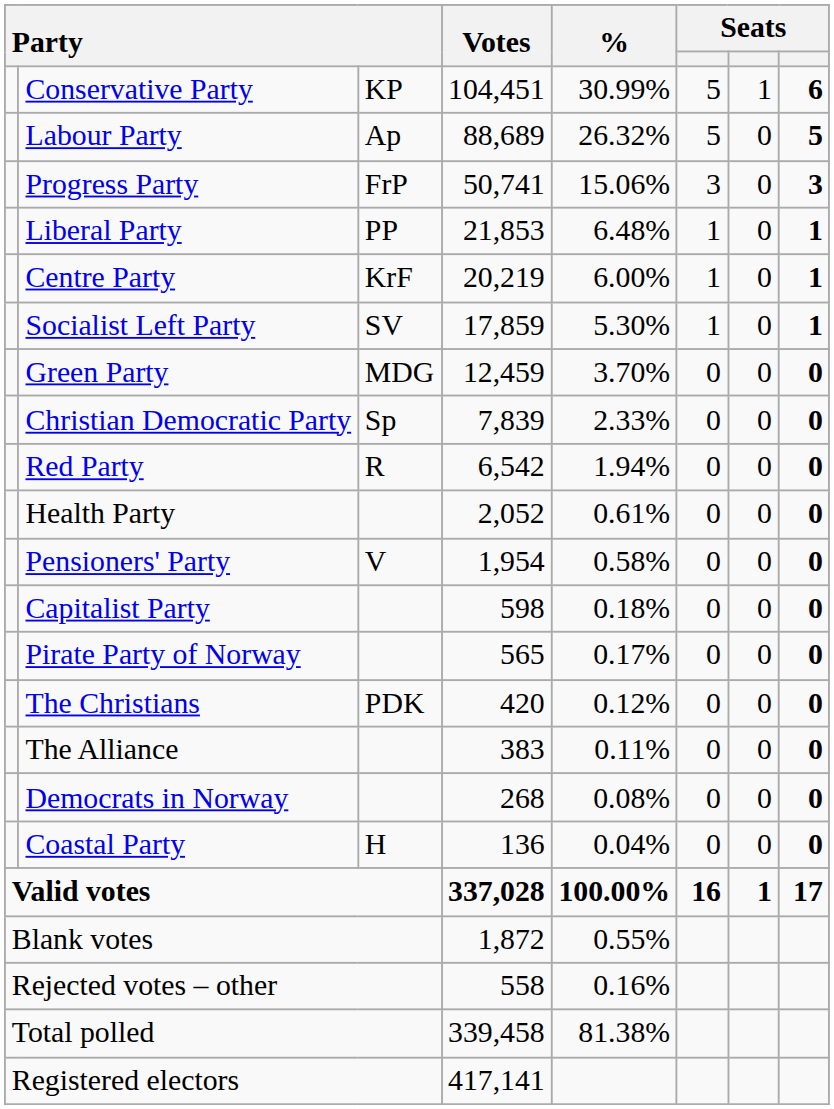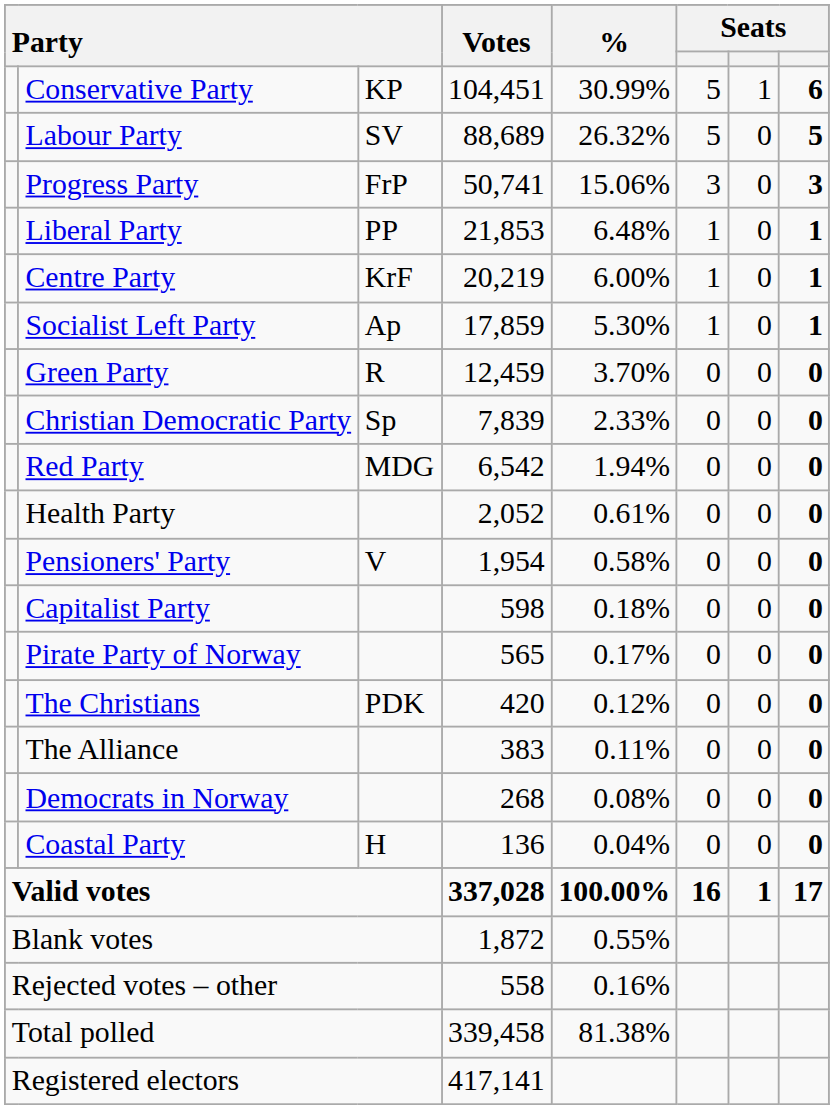(383, 136) Ap -> (384, 136) SV
(384, 325) SV -> (383, 325) Ap
(400, 372) MDG -> (375, 372) R
(375, 466) R -> (400, 466) MDG
